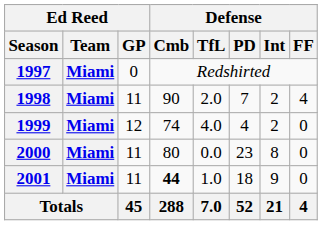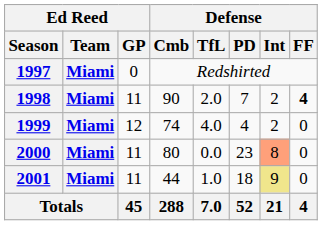(303, 98) normal -> (303, 98) bold
(274, 152) no background -> (274, 152) lightsalmon background
(171, 179) bold -> (171, 179) normal
(274, 179) no background -> (274, 179) khaki background
